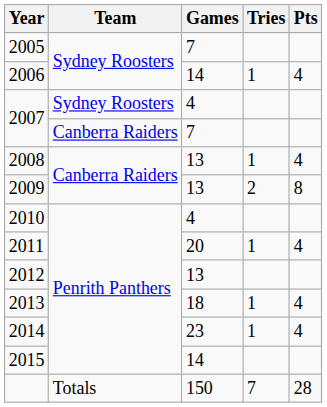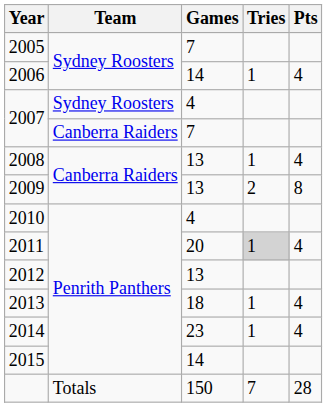(251, 246) no background -> (251, 246) lightgrey background
